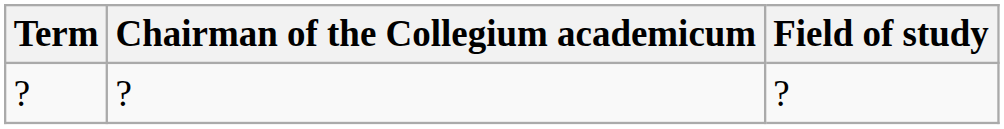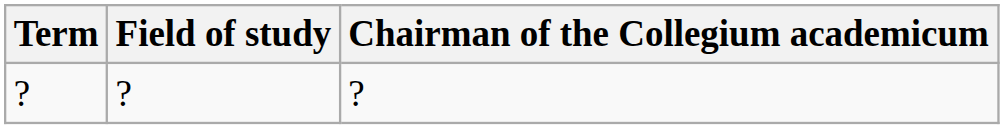columns swapped: (436, 33) <-> (881, 33)
